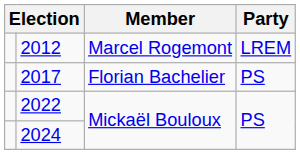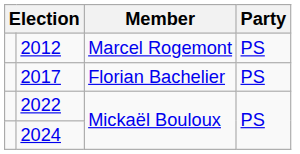(266, 47) LREM -> (253, 47) PS
